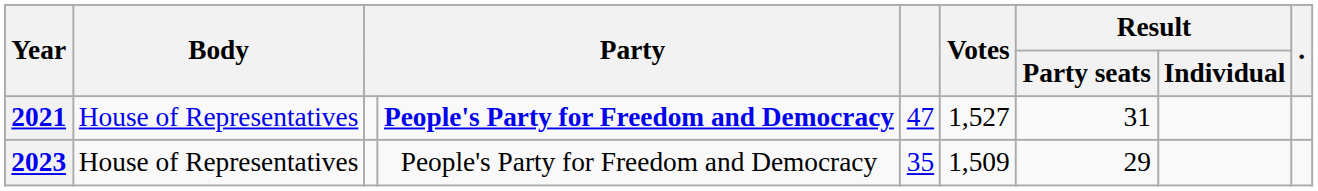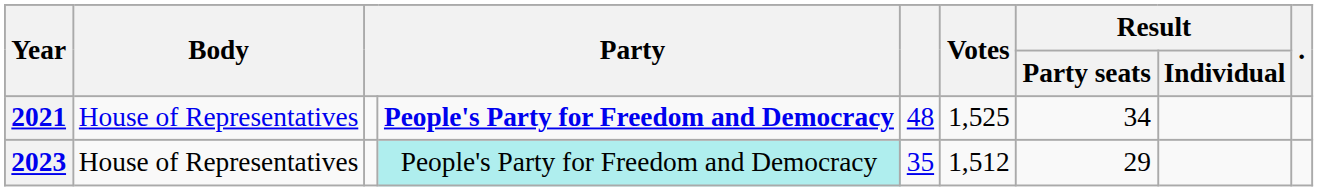(920, 117) 47 -> (920, 117) 48
(979, 117) 1,527 -> (979, 117) 1,525
(1137, 117) 31 -> (1137, 117) 34
(639, 162) no background -> (639, 162) paleturquoise background
(979, 162) 1,509 -> (979, 162) 1,512
